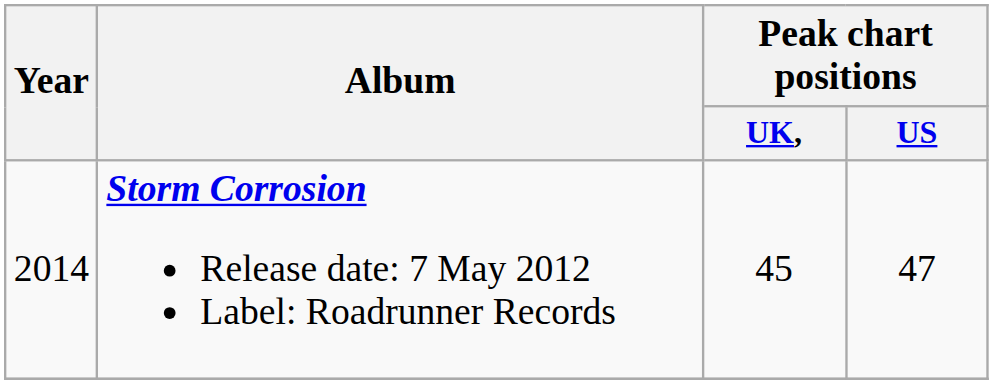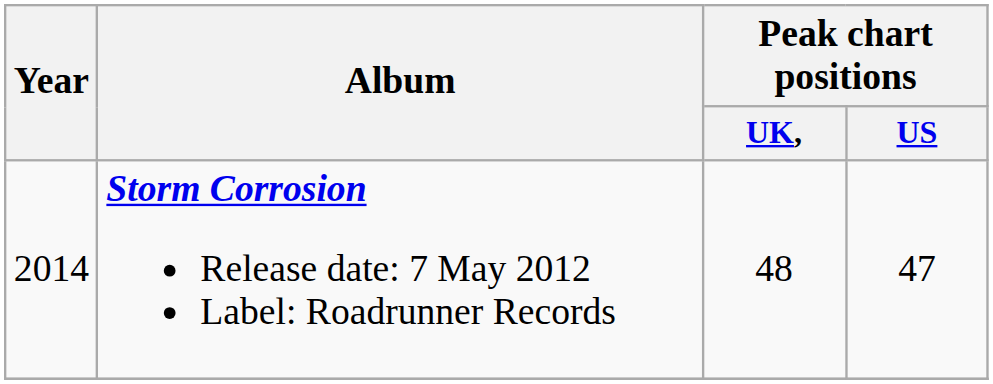(774, 268) 45 -> (774, 268) 48
